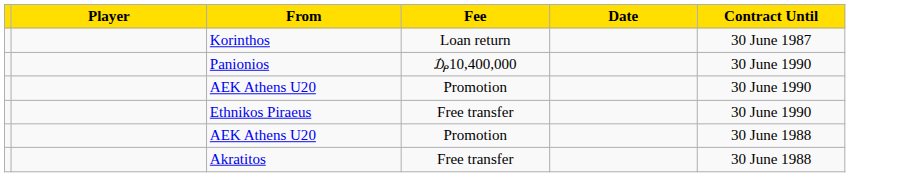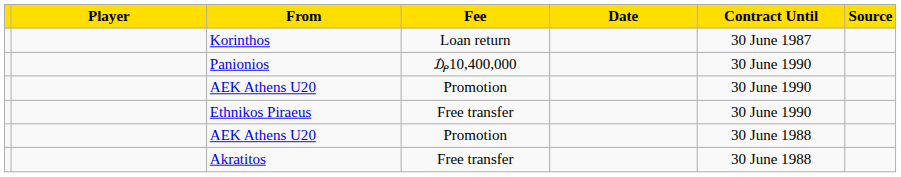+ column: (871, 16)
